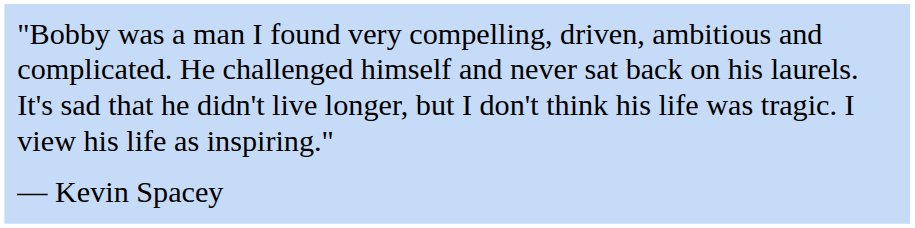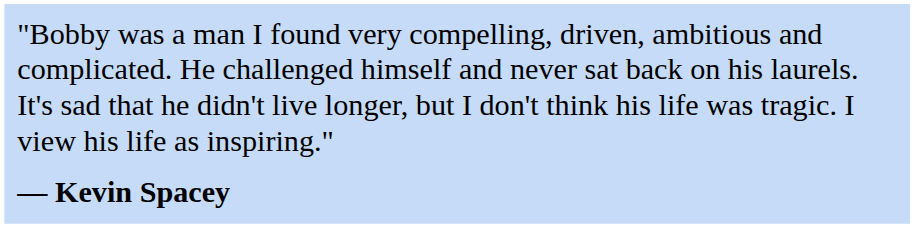(120, 192) normal -> (124, 192) bold
